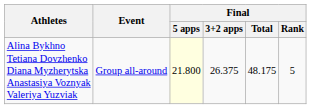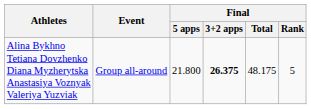(186, 71) lightyellow background -> (186, 71) no background
(224, 71) normal -> (224, 71) bold
